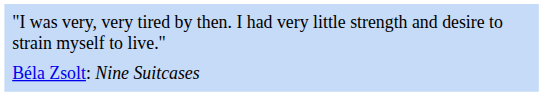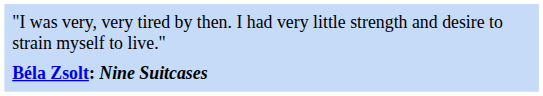(106, 73) normal -> (110, 73) bold
